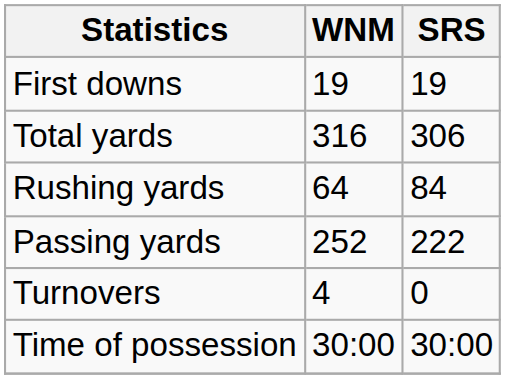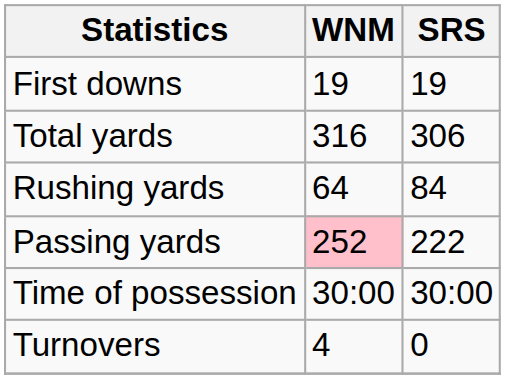(340, 240) no background -> (340, 240) pink background
rows swapped: (87, 293) <-> (155, 346)
